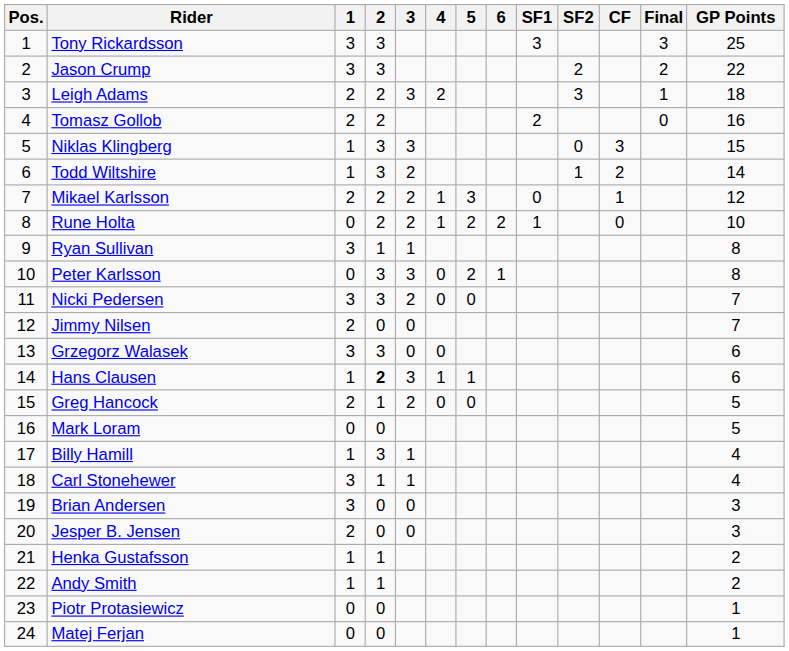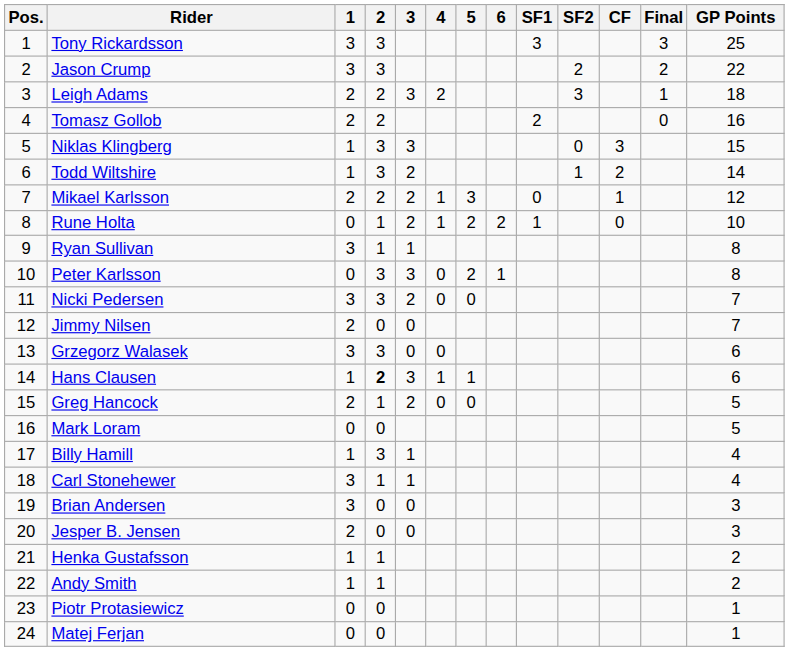(381, 223) 2 -> (381, 223) 1
